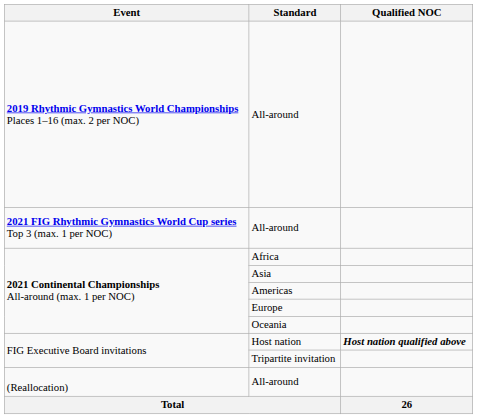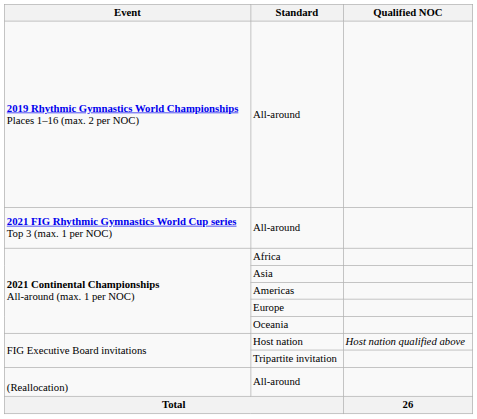(405, 341) bold -> (405, 341) normal
